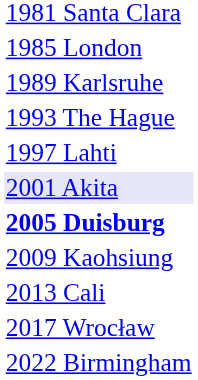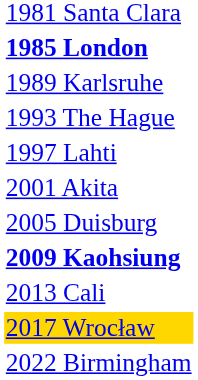(74, 47) normal -> (77, 47) bold
(62, 187) lavender background -> (62, 187) no background
(85, 222) bold -> (82, 222) normal
(90, 257) normal -> (93, 257) bold
(80, 327) no background -> (80, 327) gold background
